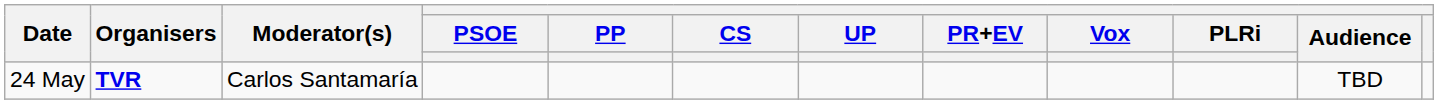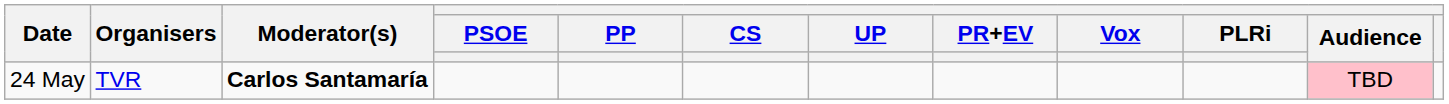(118, 80) bold -> (118, 80) normal
(322, 80) normal -> (327, 80) bold
(1360, 80) no background -> (1370, 80) pink background
